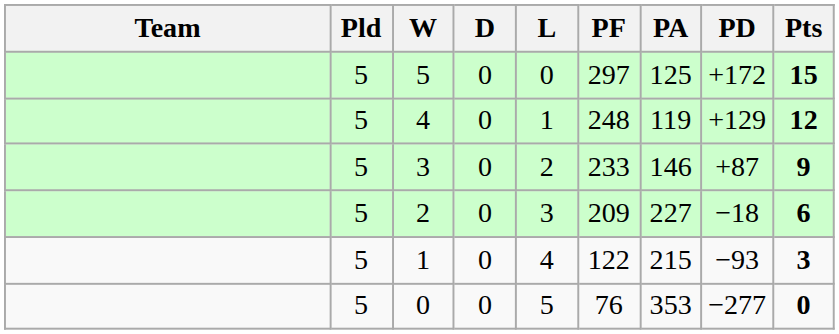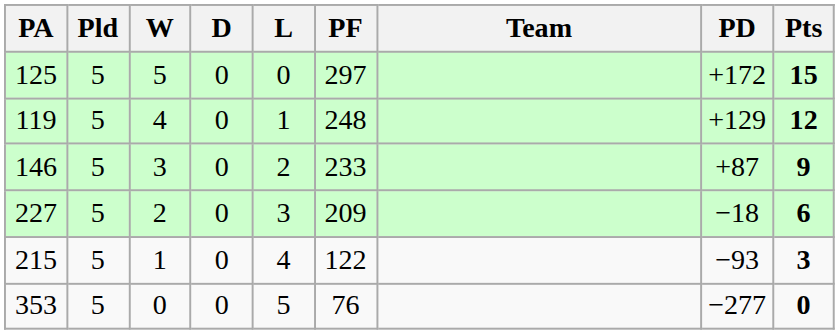columns swapped: (168, 28) <-> (671, 28)
